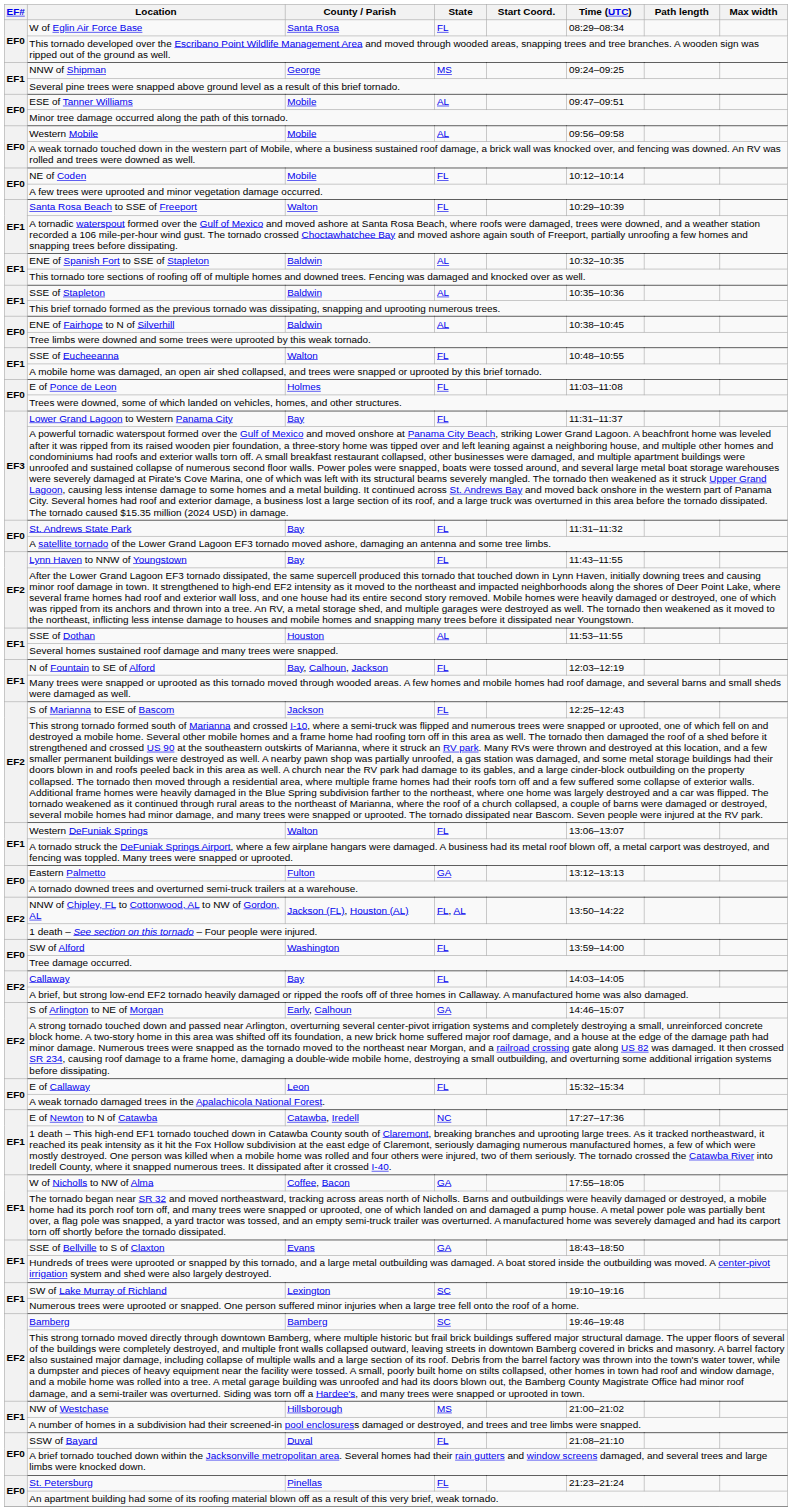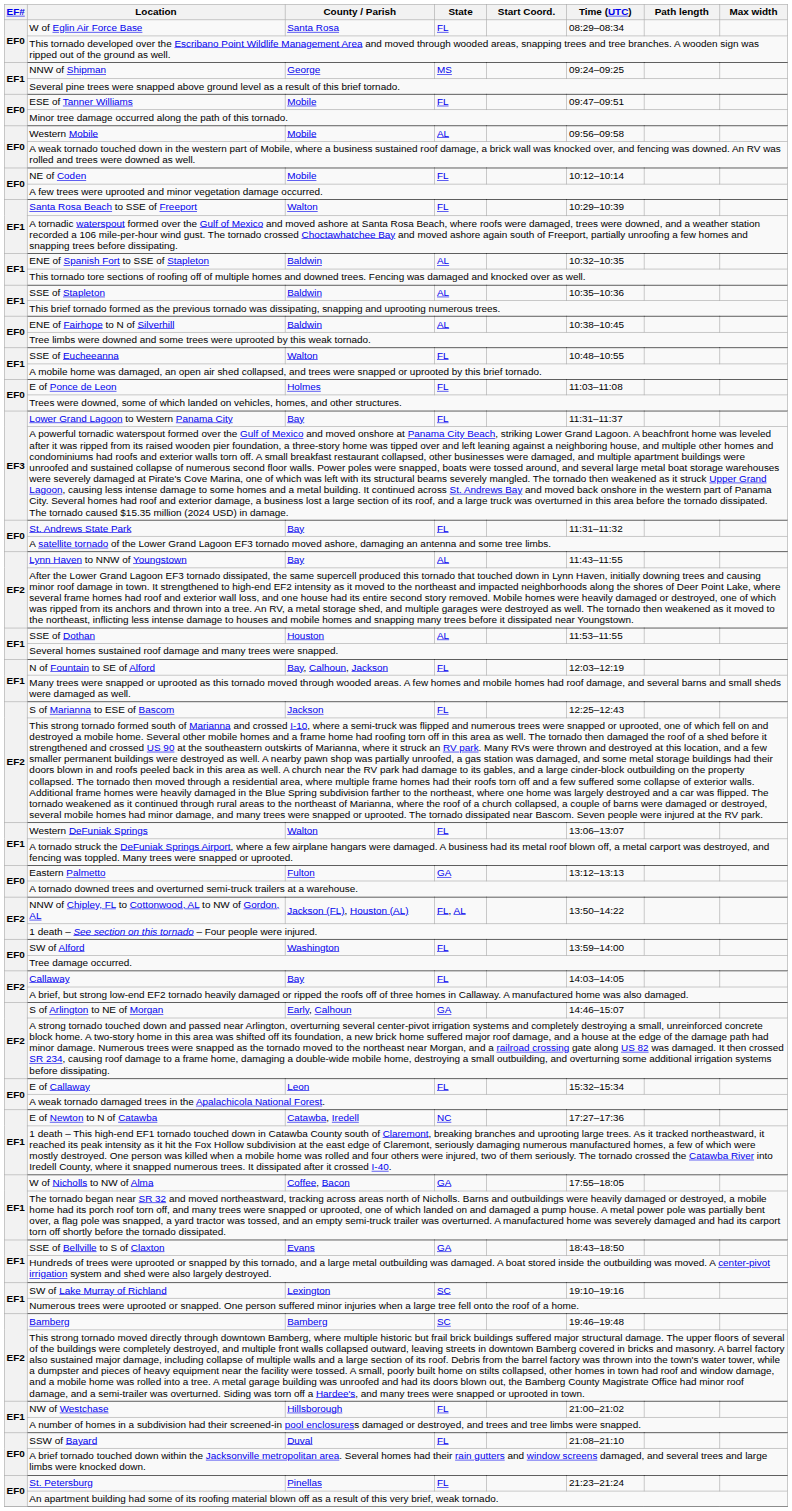(443, 102) AL -> (443, 102) FL
(443, 559) FL -> (443, 559) AL
(444, 1409) MS -> (443, 1409) FL
